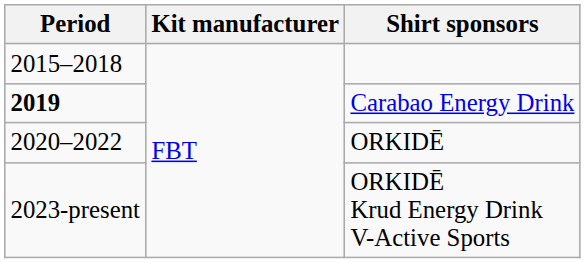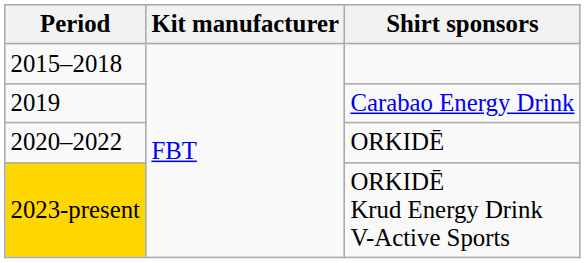(35, 102) bold -> (35, 102) normal
(75, 209) no background -> (75, 209) gold background
